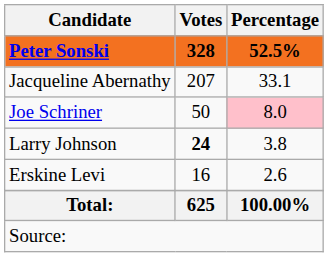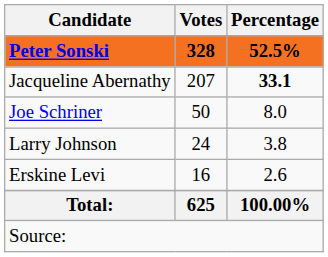(275, 82) normal -> (275, 82) bold
(275, 112) pink background -> (275, 112) no background
(201, 143) bold -> (201, 143) normal
